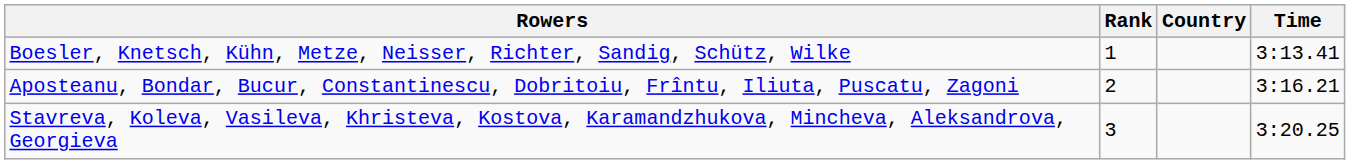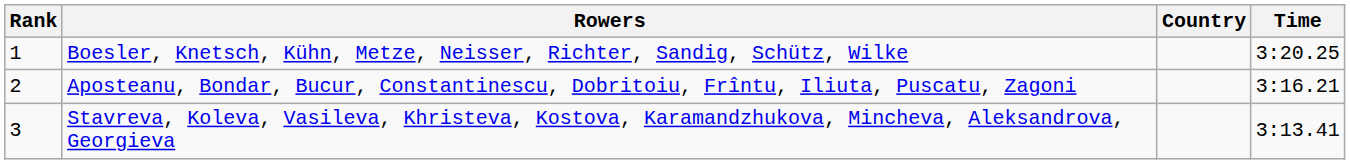columns swapped: (1129, 21) <-> (552, 21)
(1298, 54) 3:13.41 -> (1298, 54) 3:20.25
(1298, 131) 3:20.25 -> (1298, 131) 3:13.41
